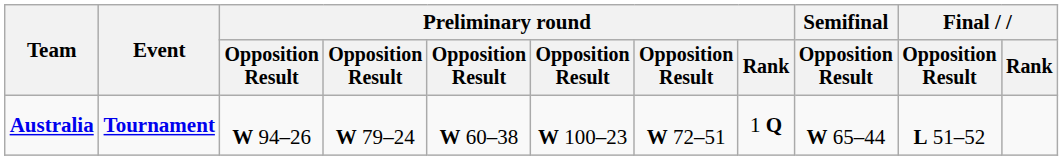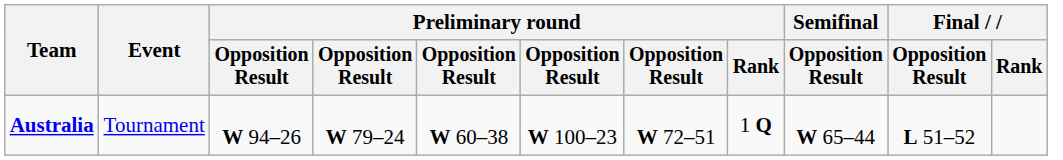(159, 125) bold -> (154, 125) normal
